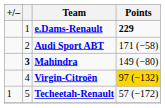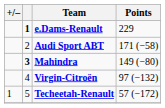(27, 28) normal -> (27, 28) bold
(126, 28) bold -> (126, 28) normal
(138, 77) gold background -> (138, 77) no background
